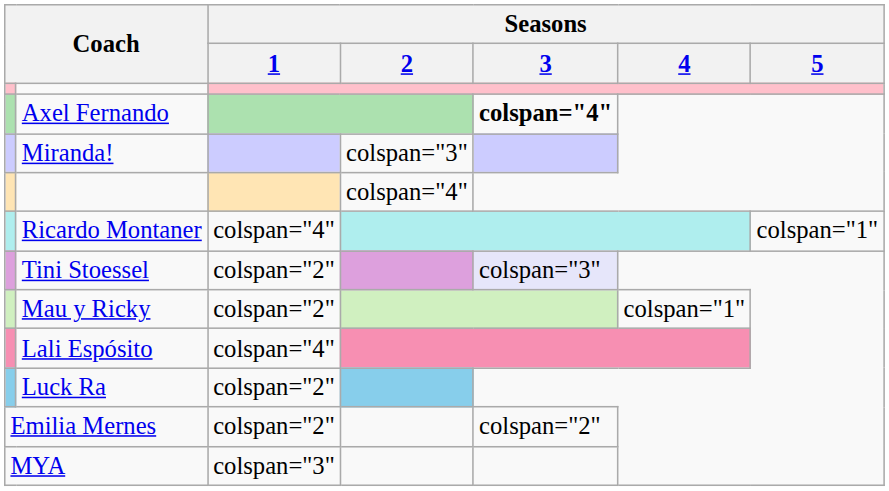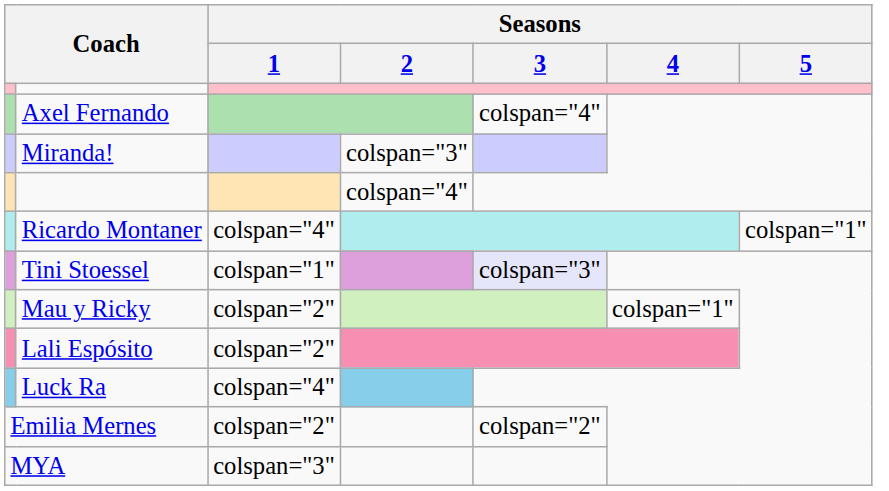(546, 113) bold -> (540, 113) normal
(274, 269) colspan="2" -> (274, 269) colspan="1"
(274, 348) colspan="4" -> (274, 348) colspan="2"
(274, 387) colspan="2" -> (274, 387) colspan="4"
